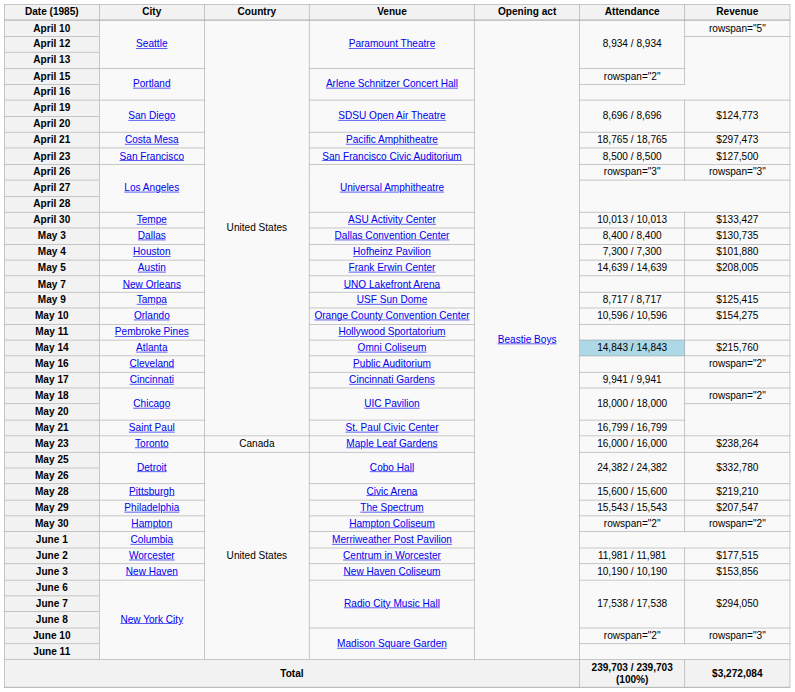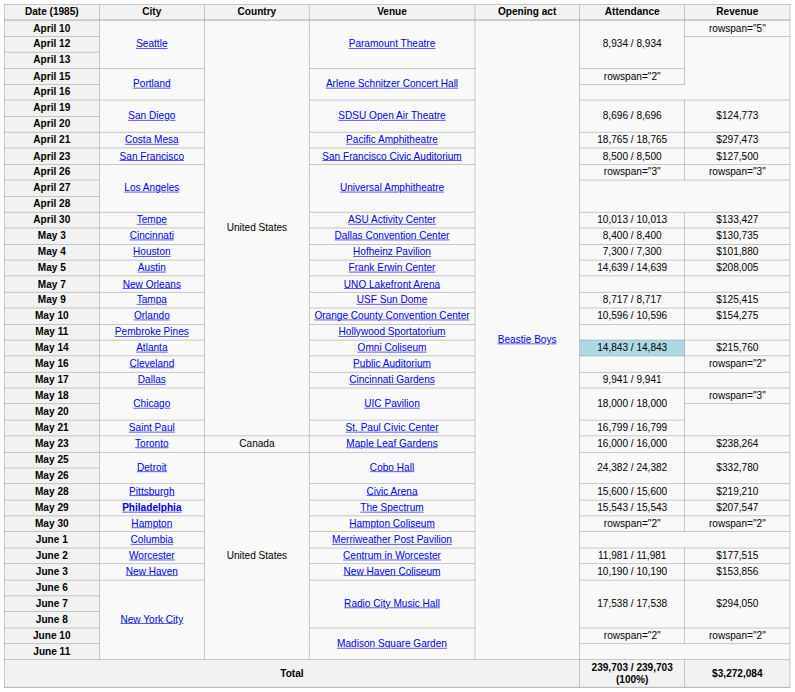(152, 236) Dallas -> (152, 236) Cincinnati
(152, 380) Cincinnati -> (152, 380) Dallas
(737, 396) rowspan="2" -> (737, 396) rowspan="3"
(152, 508) normal -> (152, 508) bold
(737, 635) rowspan="3" -> (737, 635) rowspan="2"
